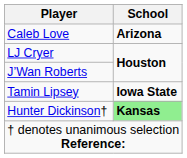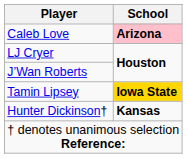(139, 34) no background -> (139, 34) pink background
(147, 92) no background -> (147, 92) gold background
(138, 111) lightgreen background -> (138, 111) no background
